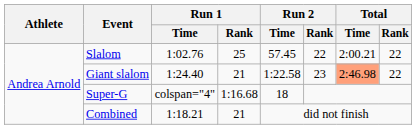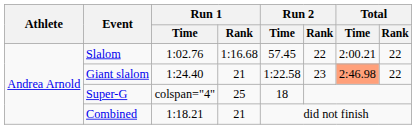(239, 54) 25 -> (239, 54) 1:16.68
(239, 94) 1:16.68 -> (239, 94) 25
